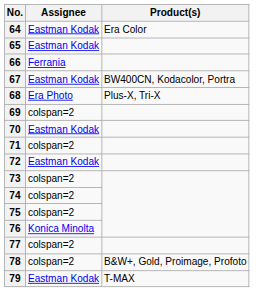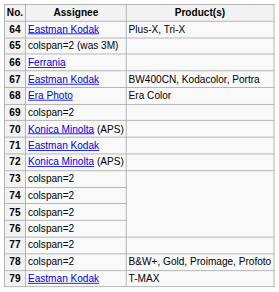(125, 29) Era Color -> (157, 29) Plus-X, Tri-X
(64, 46) Eastman Kodak -> (73, 46) colspan=2 (was 3M)
(132, 96) Plus-X, Tri-X -> (150, 96) Era Color
(64, 129) Eastman Kodak -> (76, 129) Konica Minolta (APS)
(51, 146) colspan=2 -> (64, 146) Eastman Kodak
(64, 162) Eastman Kodak -> (76, 162) Konica Minolta (APS)
(61, 229) Konica Minolta -> (51, 229) colspan=2
